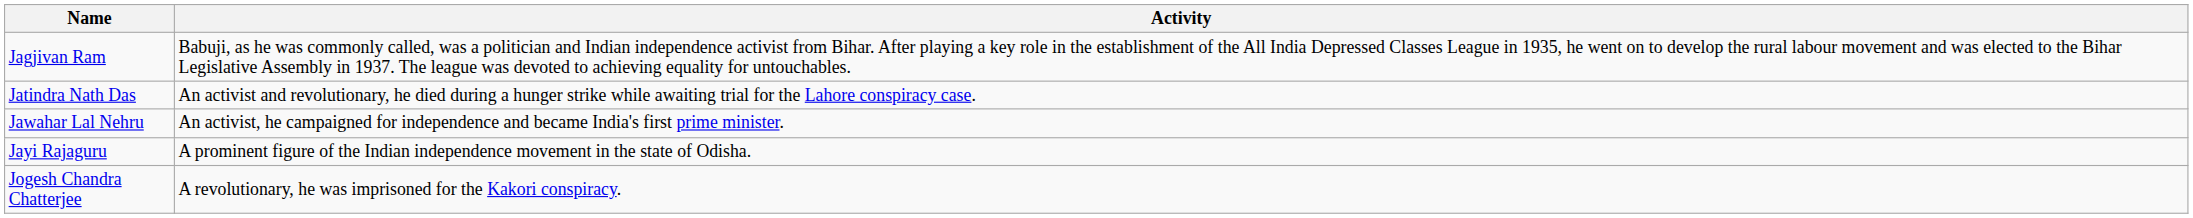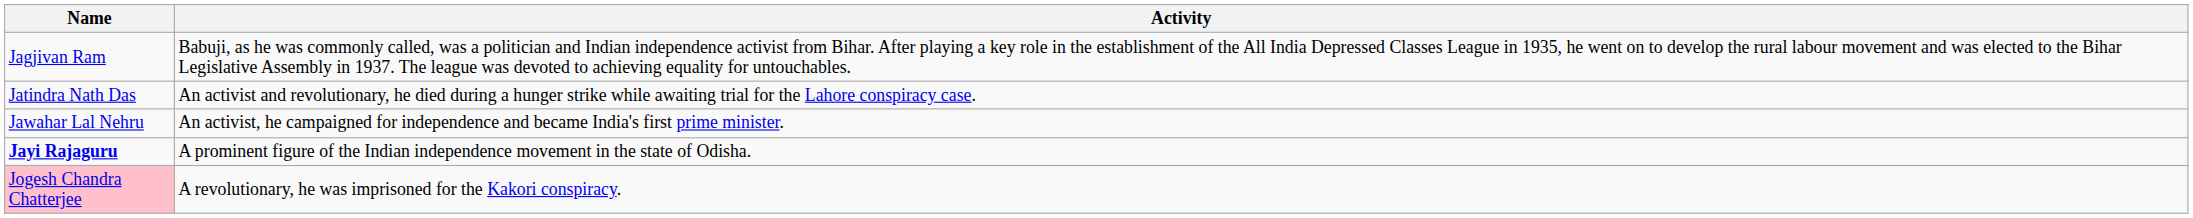(58, 151) normal -> (63, 151) bold
(65, 189) no background -> (65, 189) pink background
